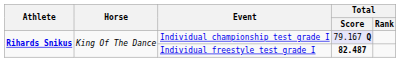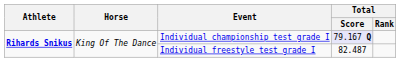(352, 50) bold -> (352, 50) normal
